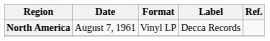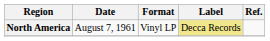(211, 28) no background -> (211, 28) khaki background
